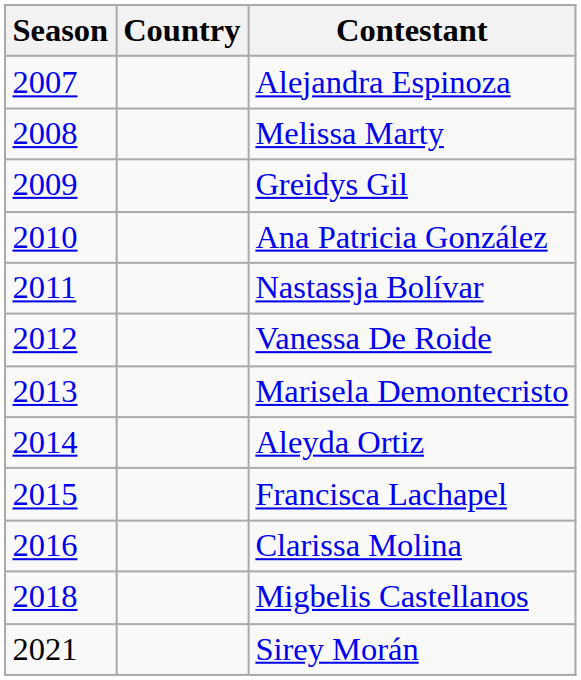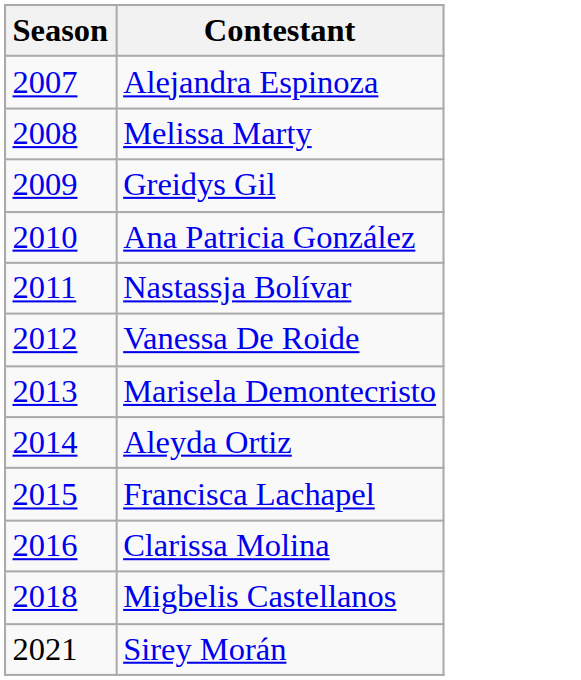- column: (182, 30)
